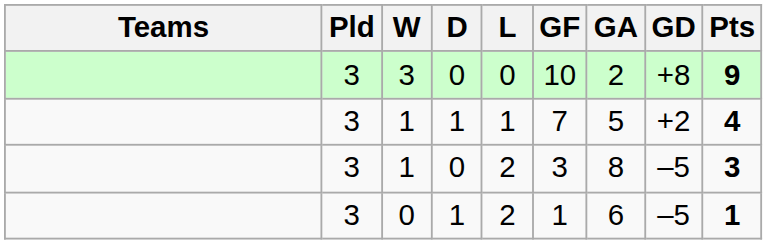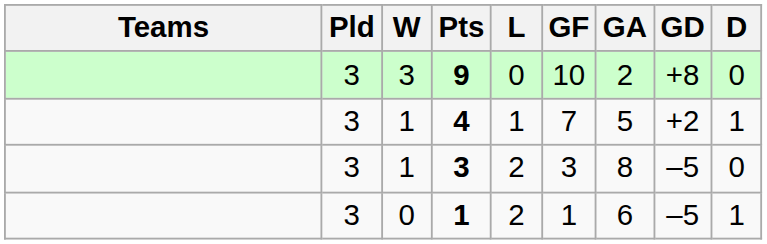columns swapped: (457, 27) <-> (732, 27)
